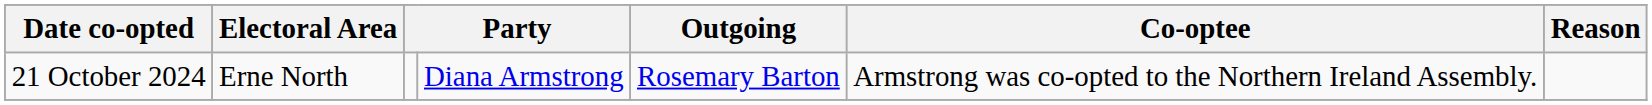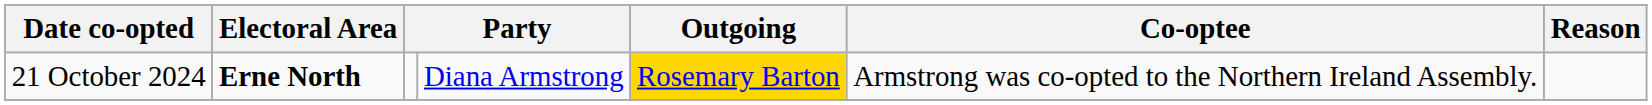(284, 76) normal -> (290, 76) bold
(738, 76) no background -> (738, 76) gold background
